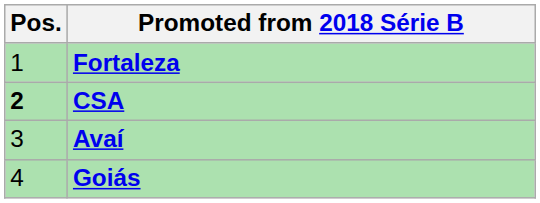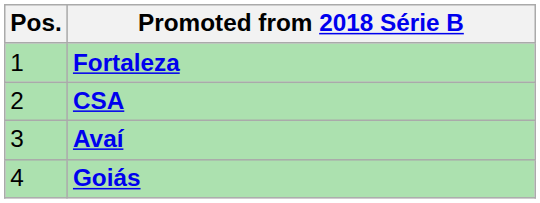(17, 100) bold -> (17, 100) normal
